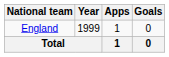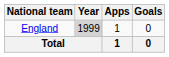(89, 28) no background -> (89, 28) lightgrey background
